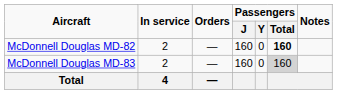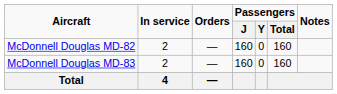(282, 47) bold -> (282, 47) normal
(282, 64) lightgrey background -> (282, 64) no background
